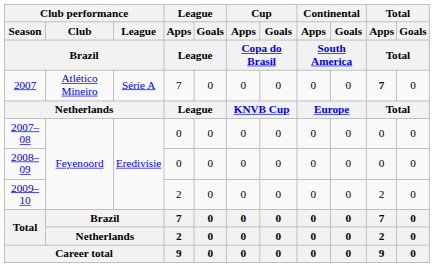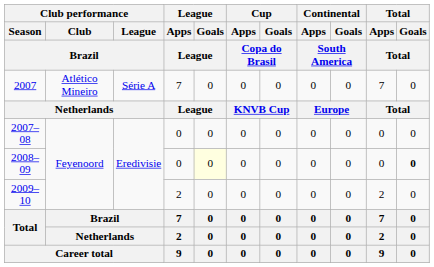(382, 85) bold -> (382, 85) normal
(210, 164) no background -> (210, 164) lightyellow background
(413, 164) normal -> (413, 164) bold
